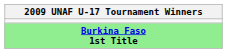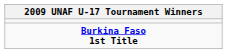(113, 36) lightgreen background -> (113, 36) no background
